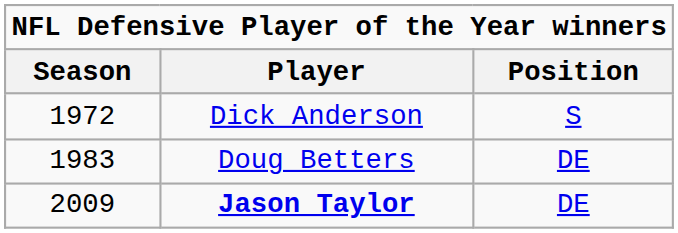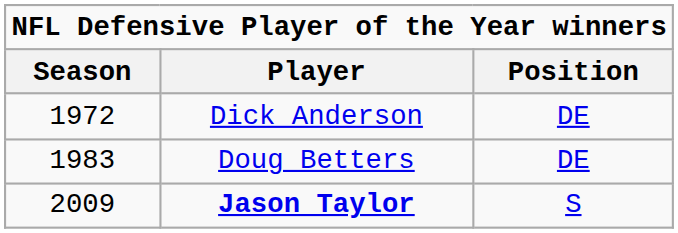(573, 116) S -> (573, 116) DE
(573, 205) DE -> (573, 205) S
